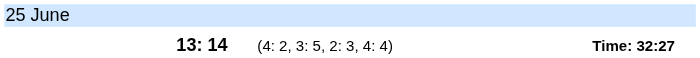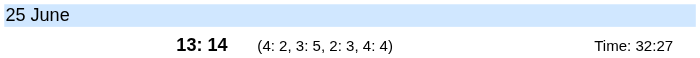(634, 44) bold -> (634, 46) normal
